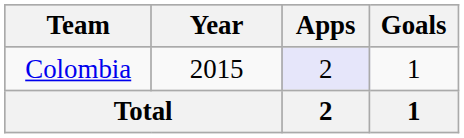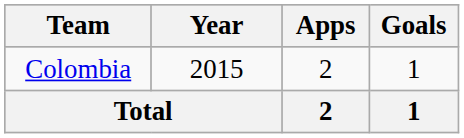(326, 68) lavender background -> (326, 68) no background
